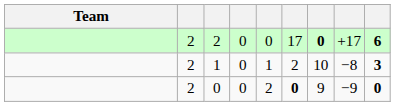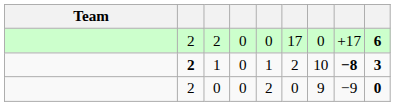(321, 40) bold -> (321, 40) normal
(191, 64) normal -> (191, 64) bold
(349, 64) normal -> (349, 64) bold
(295, 88) bold -> (295, 88) normal
